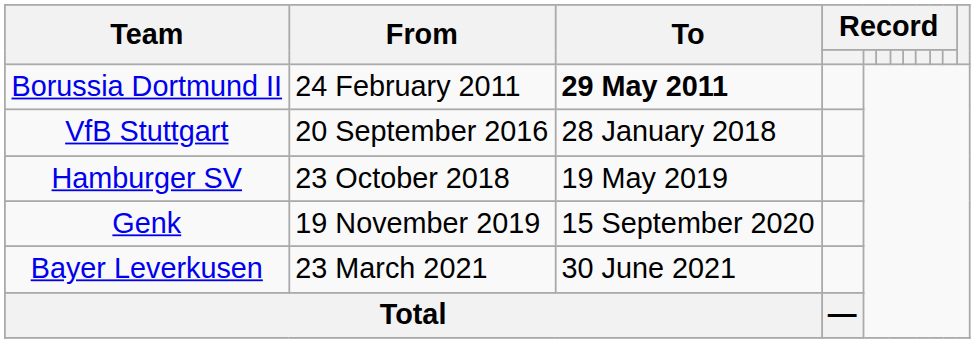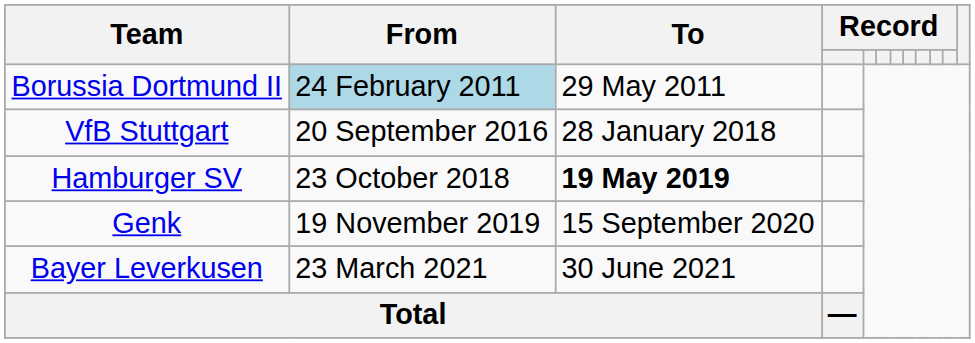(408, 86) no background -> (408, 86) lightblue background
(645, 86) bold -> (644, 86) normal
(645, 177) normal -> (646, 177) bold
